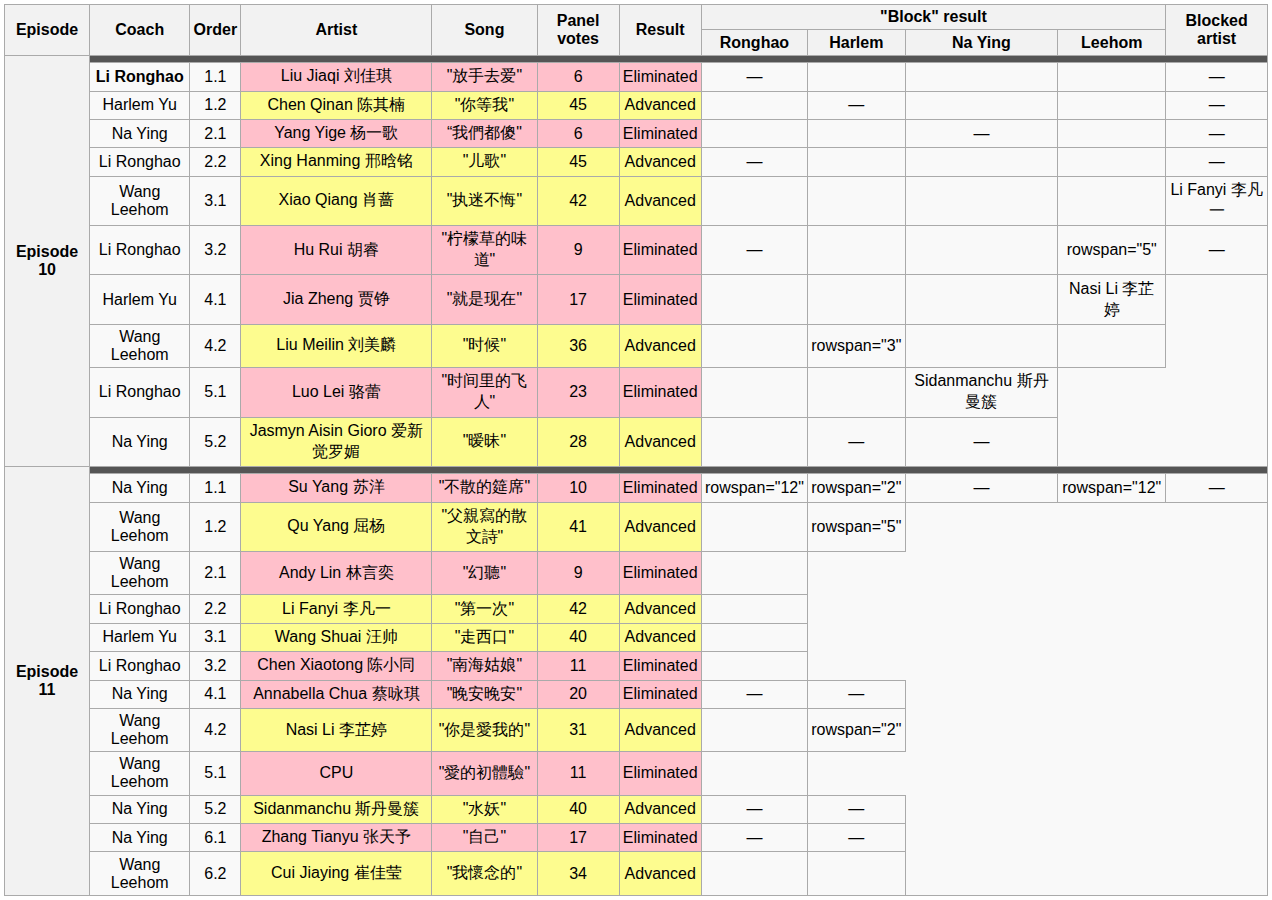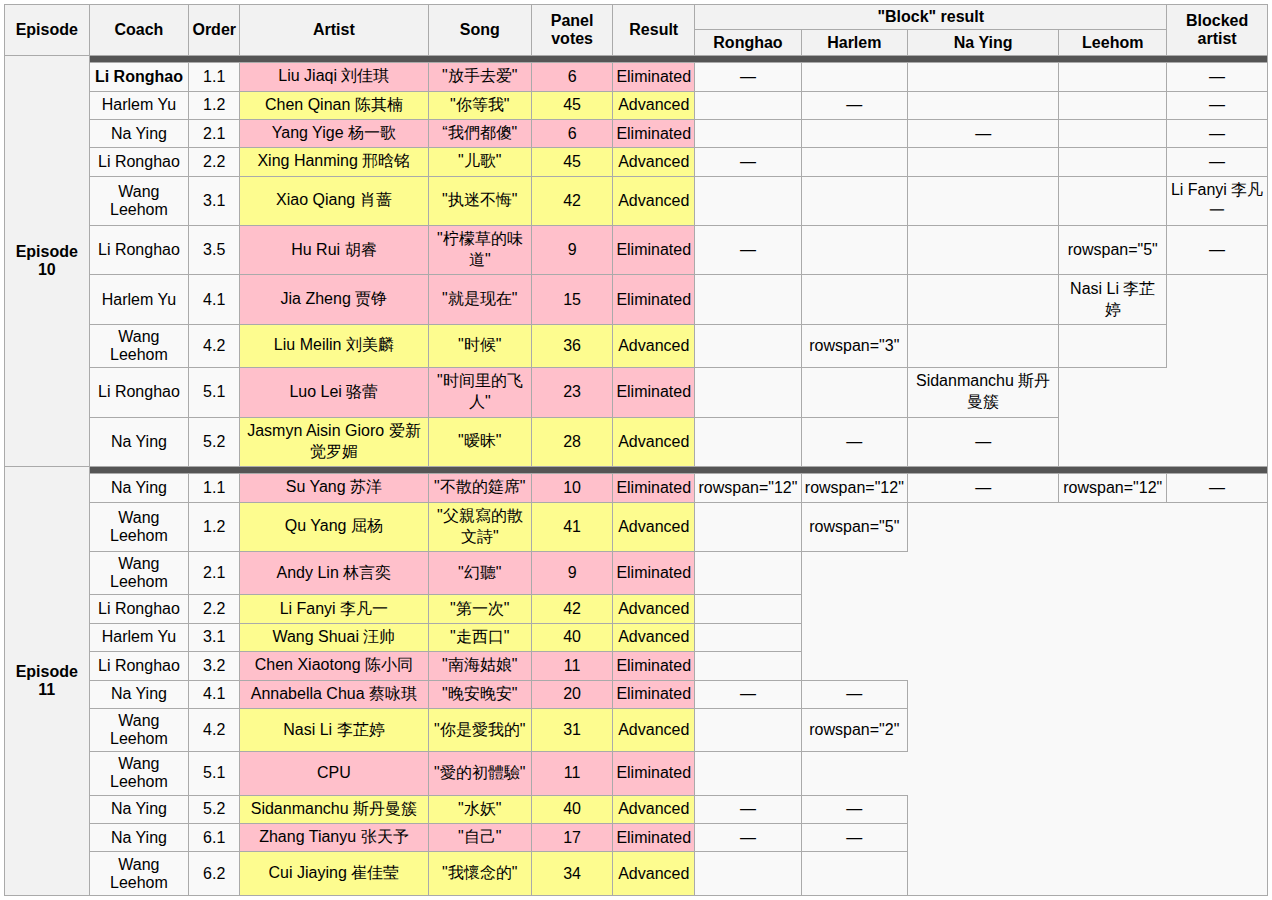(215, 250) 3.2 -> (214, 250) 3.5
(578, 299) 17 -> (572, 299) 15
(856, 487) rowspan="2" -> (854, 487) rowspan="12"
